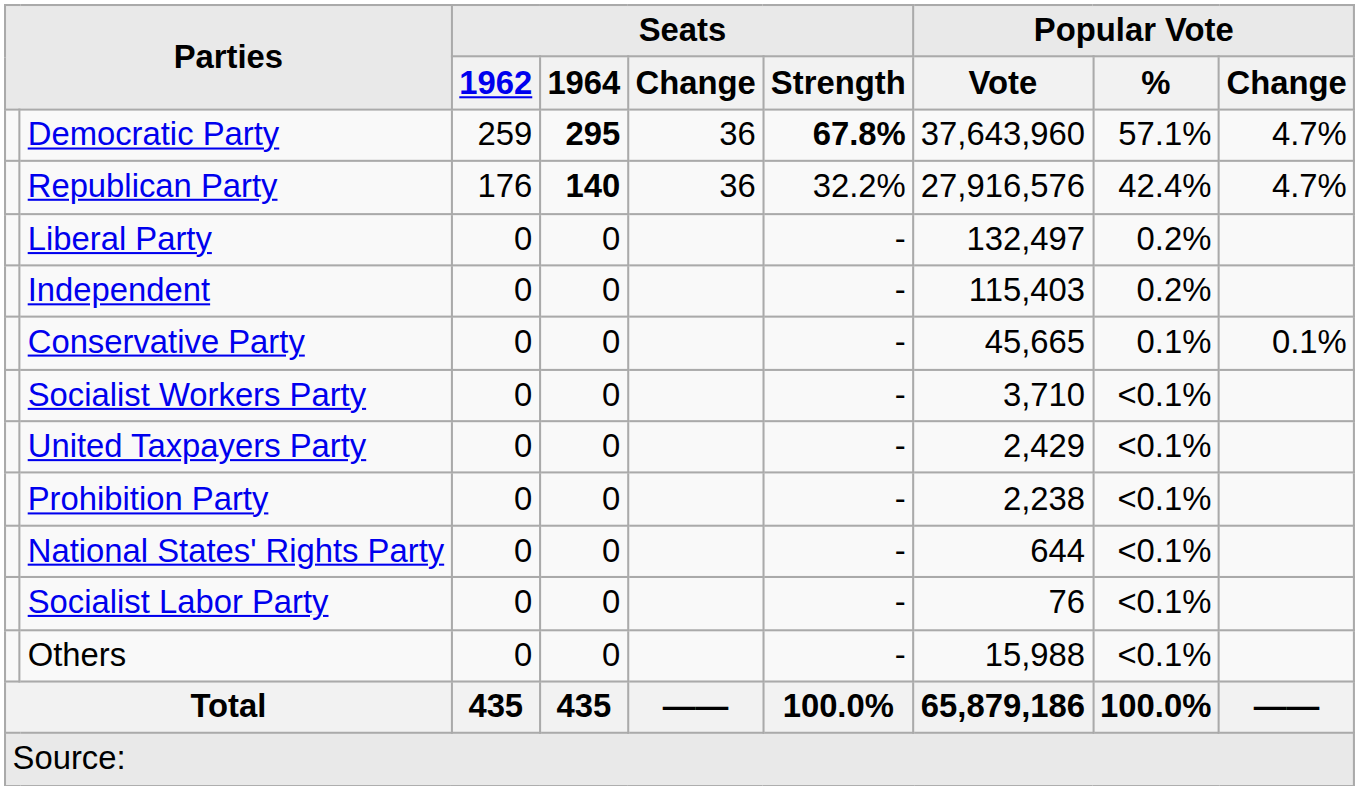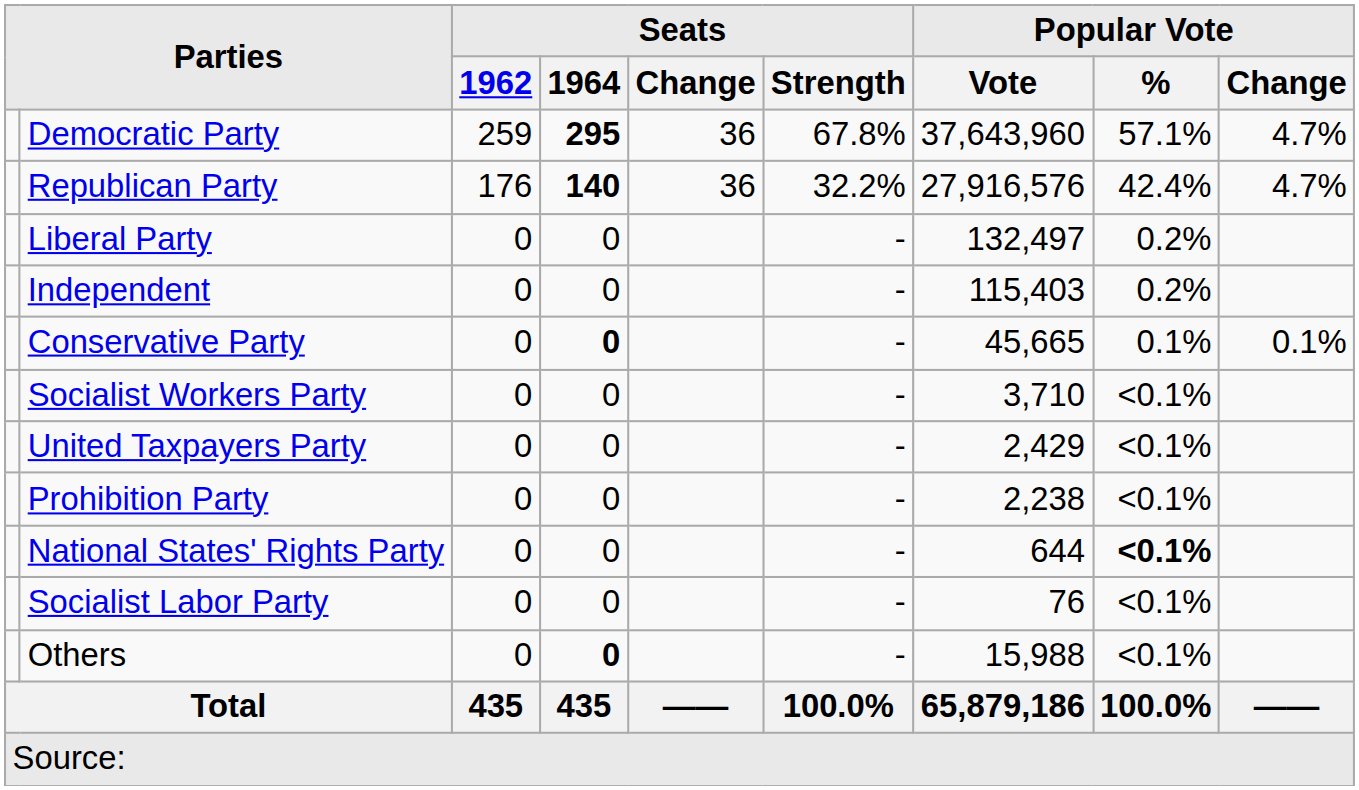(859, 134) bold -> (859, 134) normal
(611, 342) normal -> (611, 342) bold
(1164, 550) normal -> (1164, 550) bold
(611, 654) normal -> (611, 654) bold
